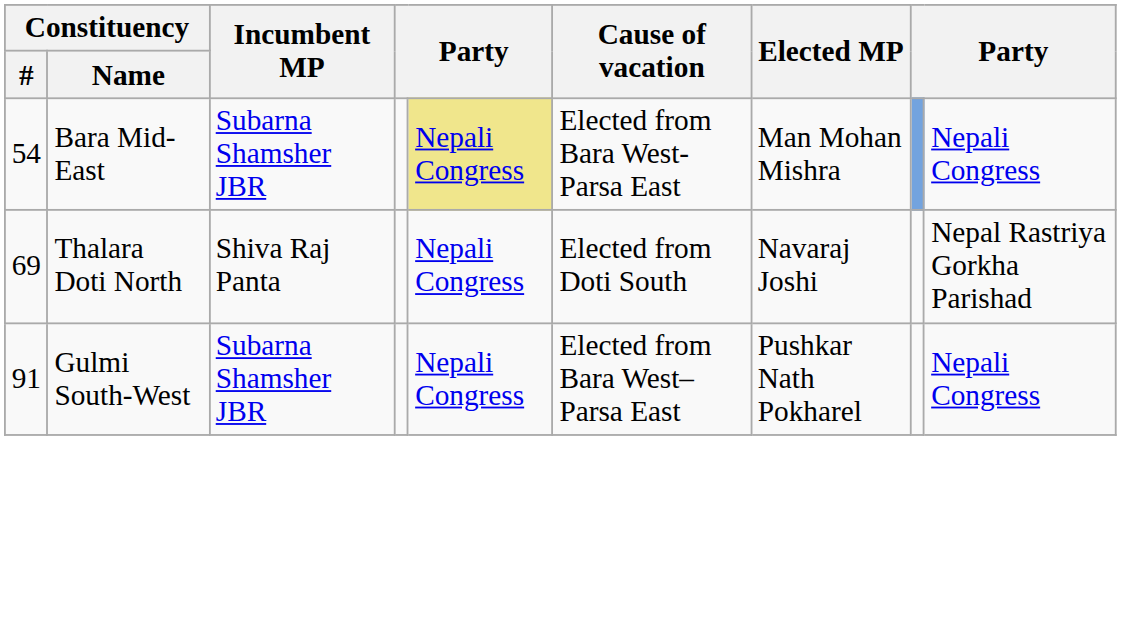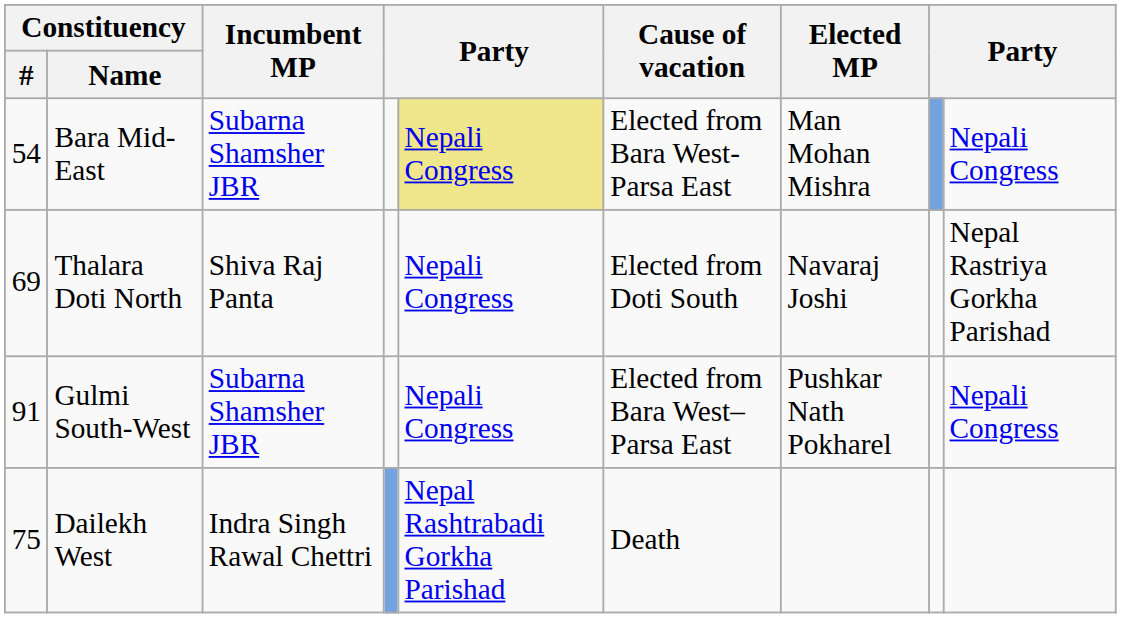+ row: (101, 539)
